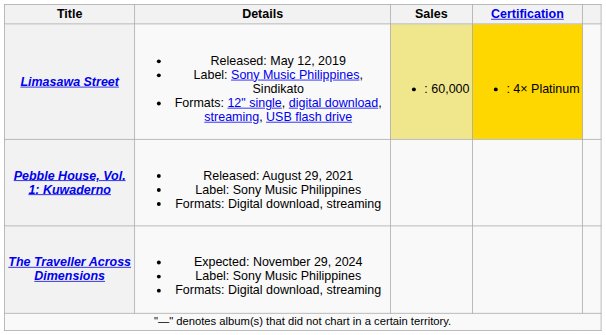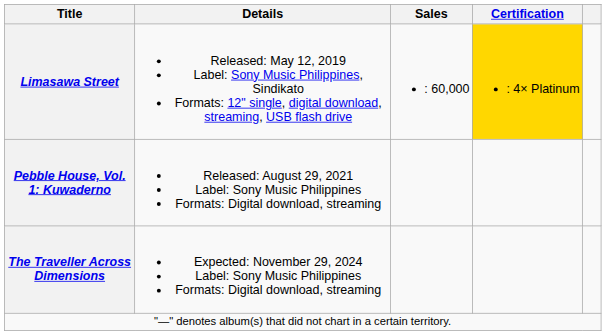(431, 89) khaki background -> (431, 89) no background
